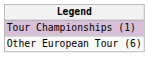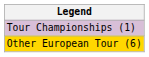(74, 44) no background -> (74, 44) gold background
